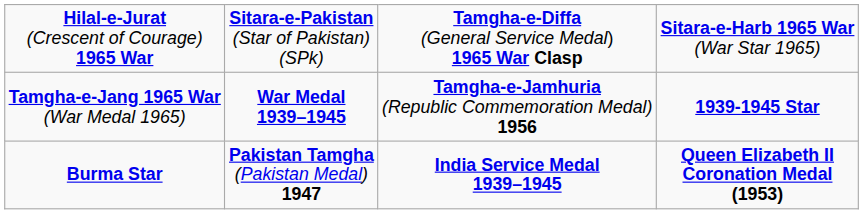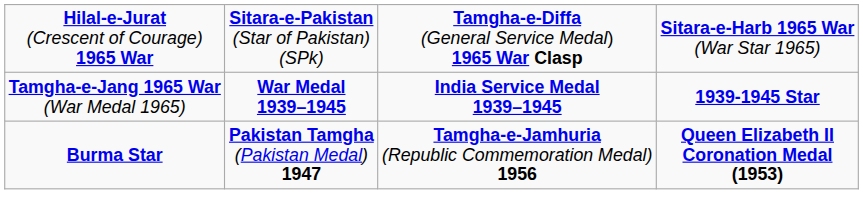(517, 106) Tamgha-e-Jamhuria (Republic Commemoration Medal) 1956 -> (517, 96) India Service Medal 1939–1945
(517, 174) India Service Medal 1939–1945 -> (517, 154) Tamgha-e-Jamhuria (Republic Commemoration Medal) 1956
